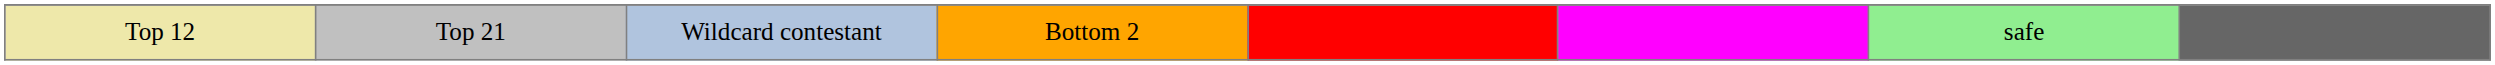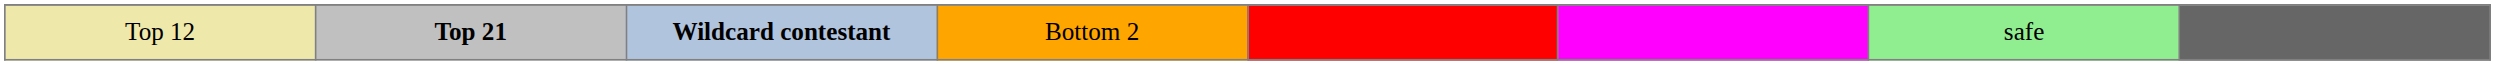(471, 31) normal -> (471, 31) bold
(781, 31) normal -> (781, 31) bold
